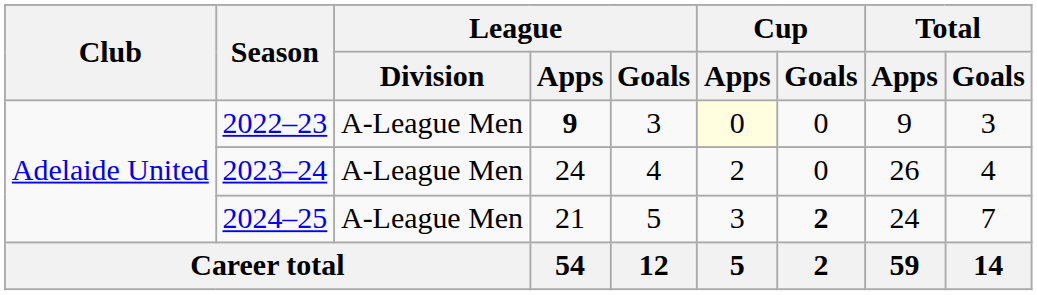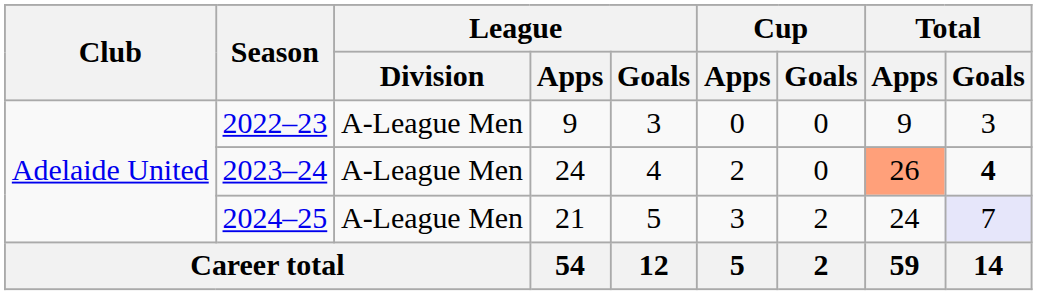(570, 123) bold -> (570, 123) normal
(737, 123) lightyellow background -> (737, 123) no background
(905, 170) no background -> (905, 170) lightsalmon background
(988, 170) normal -> (988, 170) bold
(821, 218) bold -> (821, 218) normal
(988, 218) no background -> (988, 218) lavender background
